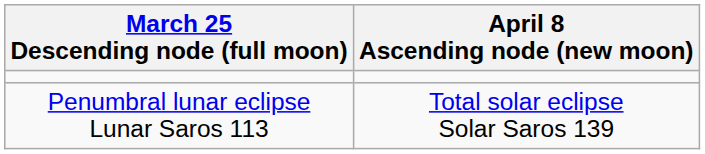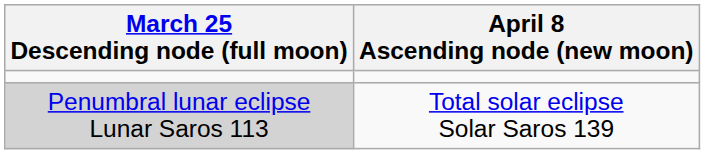(179, 115) no background -> (179, 115) lightgrey background
